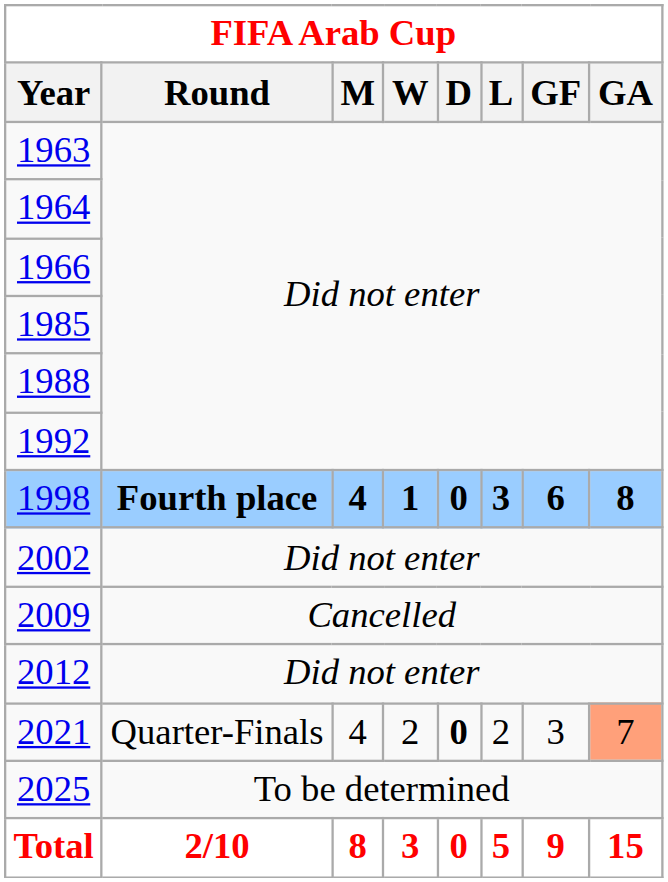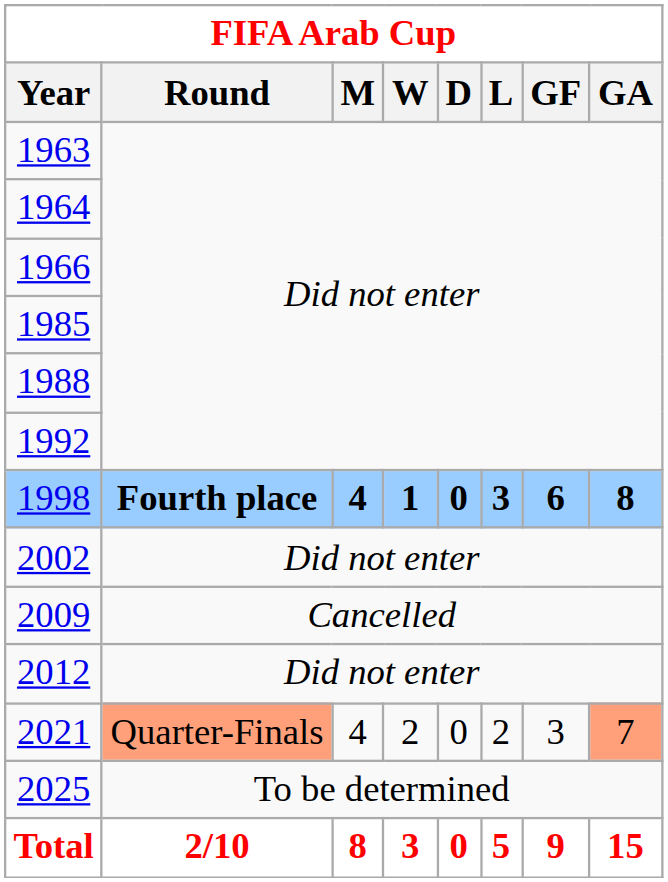(217, 730) no background -> (217, 730) lightsalmon background
(459, 730) bold -> (459, 730) normal
